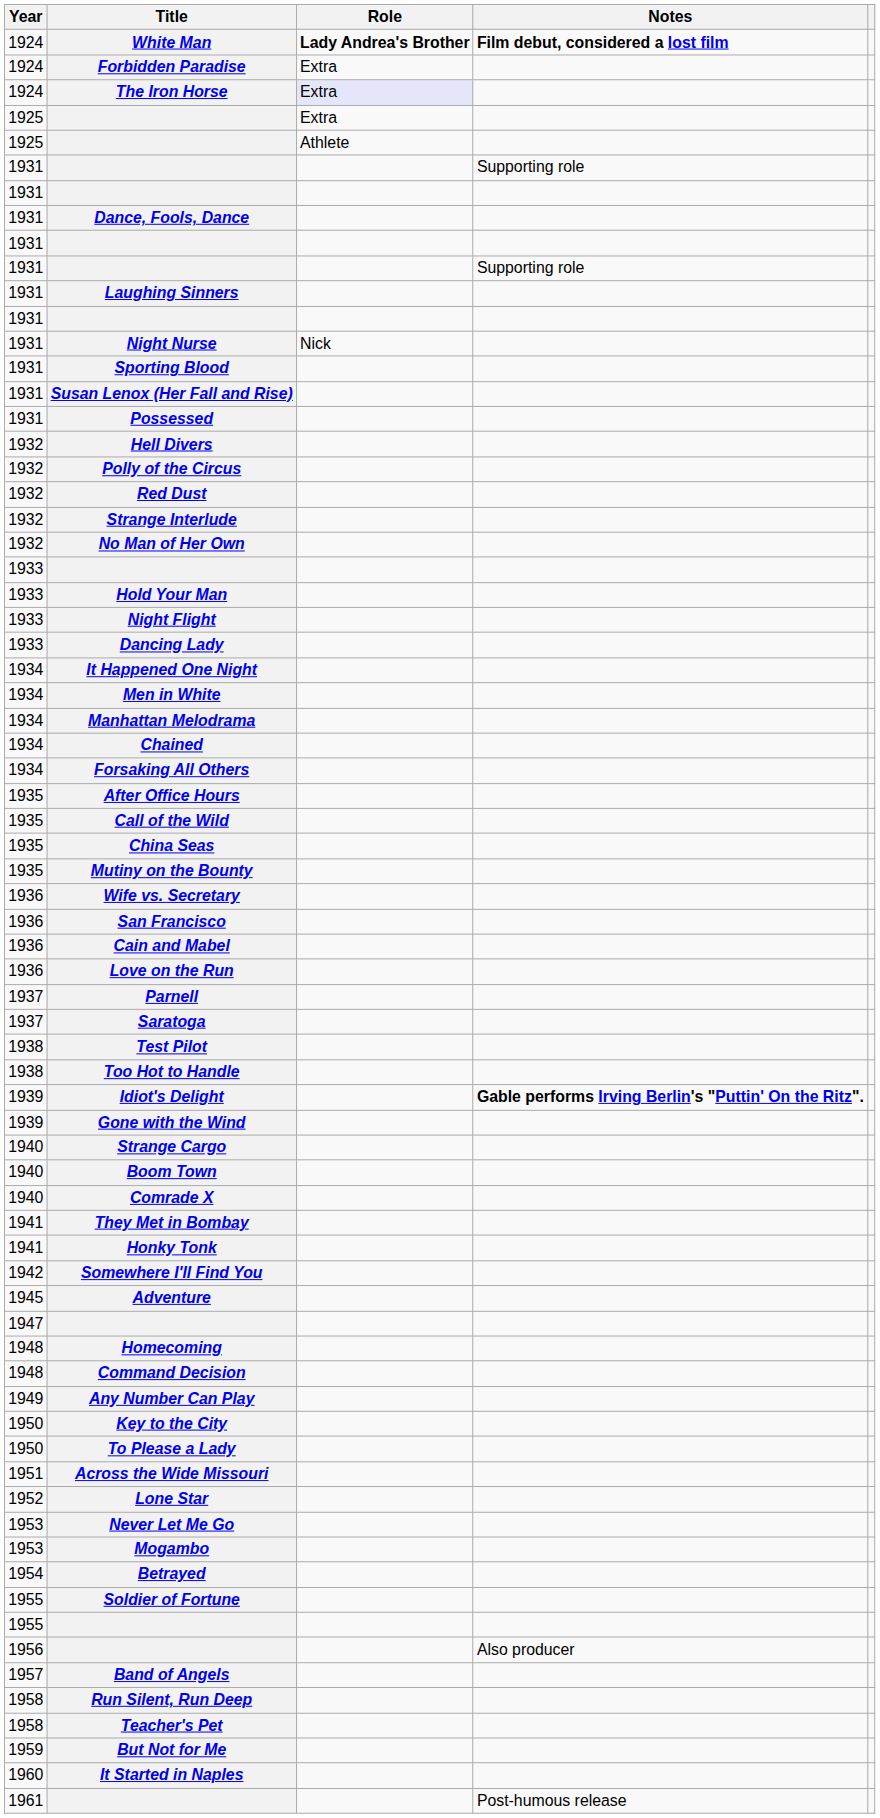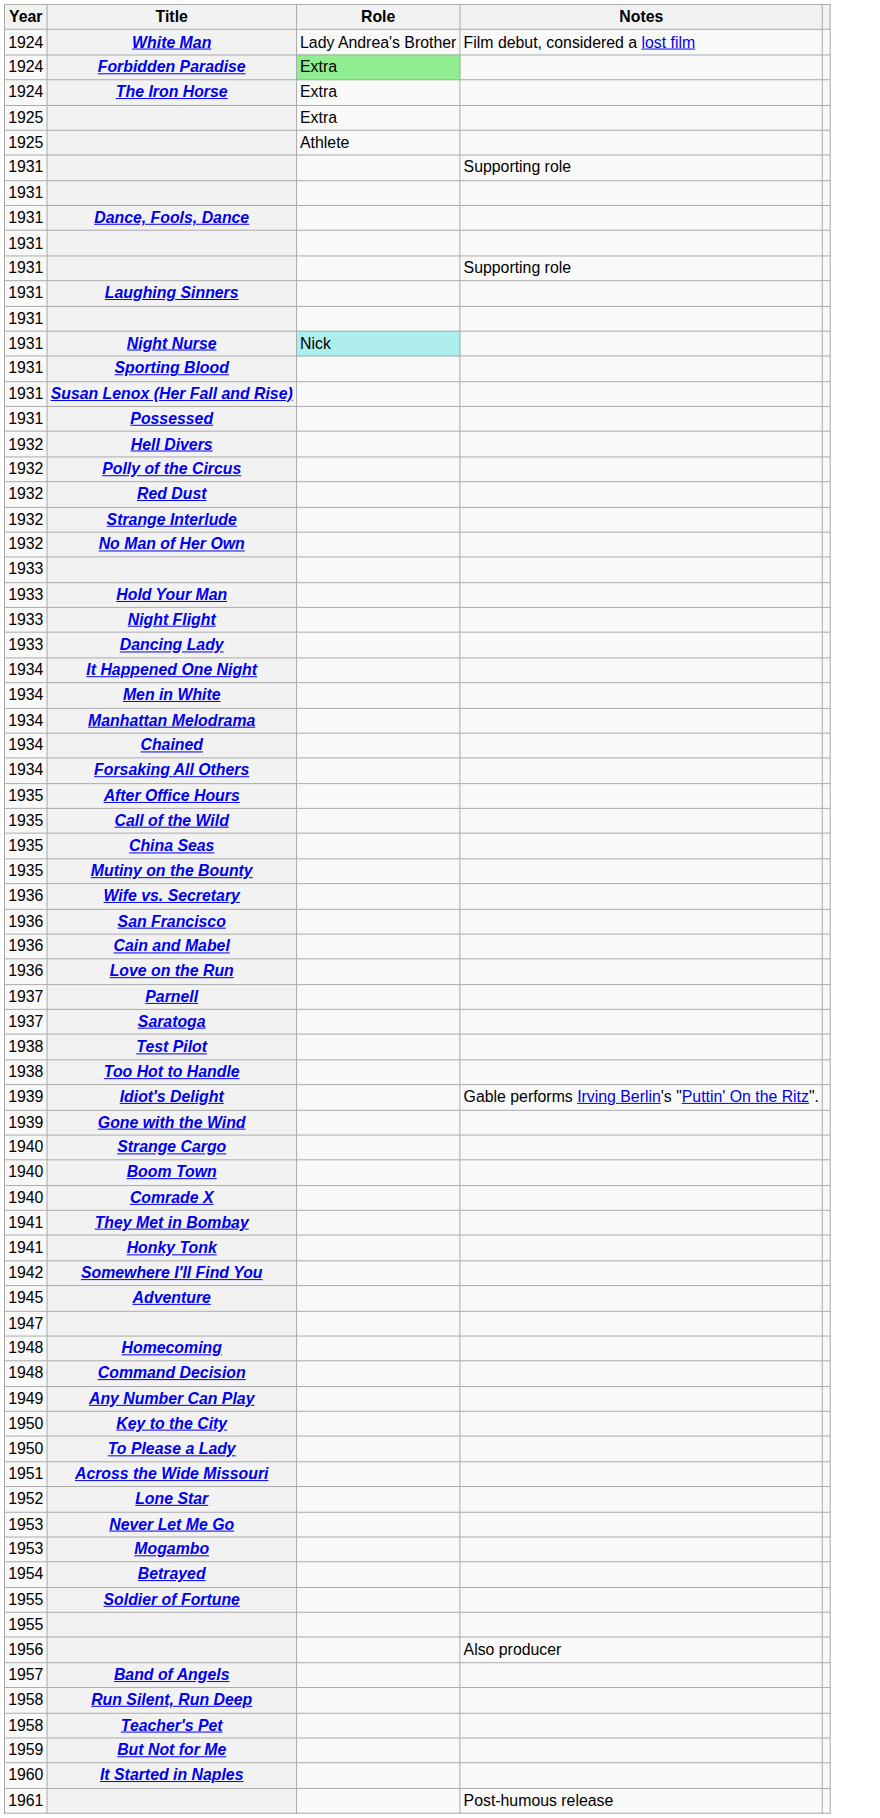(385, 42) bold -> (378, 42) normal
(603, 42) bold -> (579, 42) normal
(319, 67) no background -> (319, 67) lightgreen background
(319, 92) lavender background -> (319, 92) no background
(315, 343) no background -> (315, 343) paleturquoise background
(670, 1097) bold -> (641, 1097) normal
